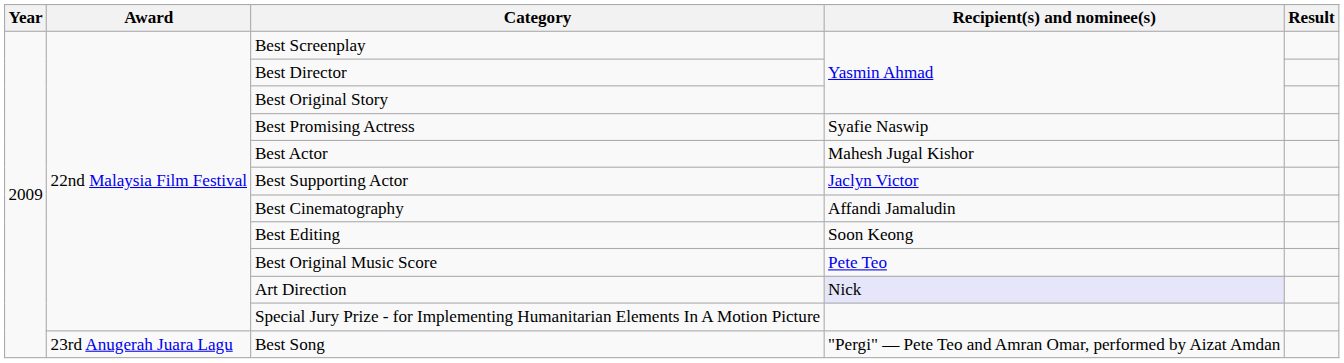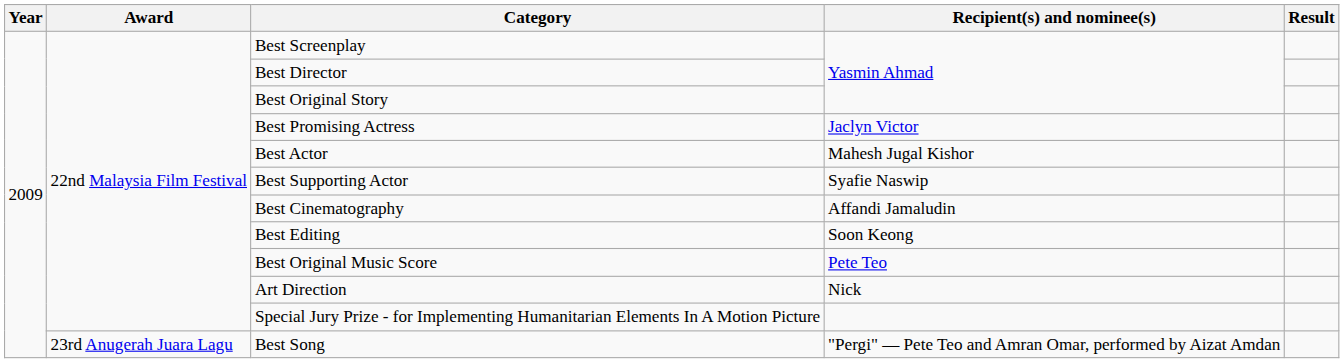(878, 126) Syafie Naswip -> (873, 126) Jaclyn Victor
(873, 180) Jaclyn Victor -> (878, 180) Syafie Naswip
(845, 289) lavender background -> (845, 289) no background
